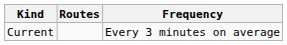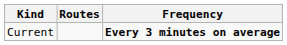(193, 32) normal -> (193, 32) bold
